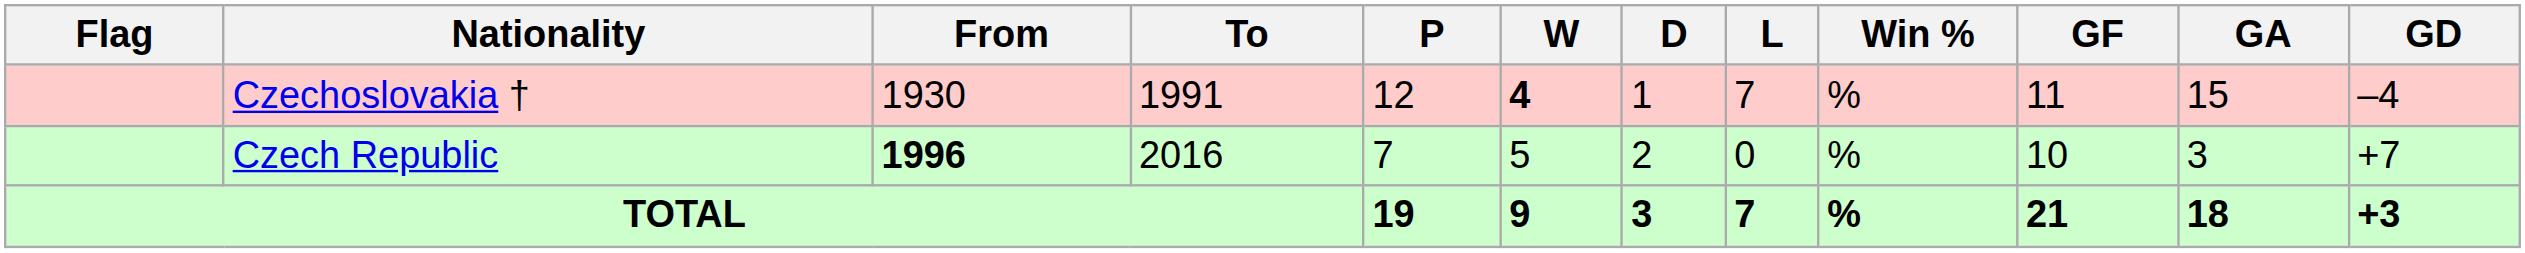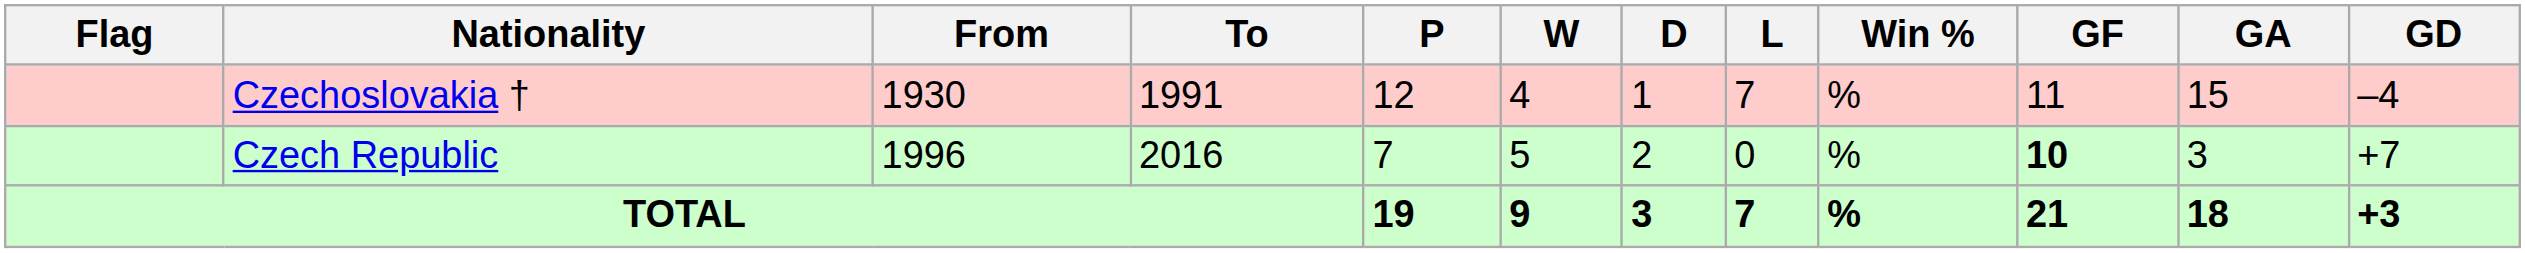(1520, 94) bold -> (1520, 94) normal
(924, 154) bold -> (924, 154) normal
(2047, 154) normal -> (2047, 154) bold
